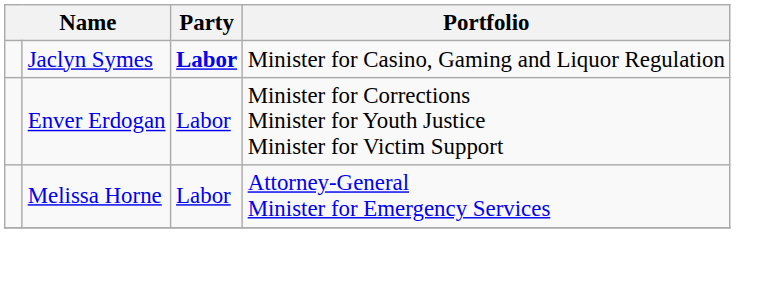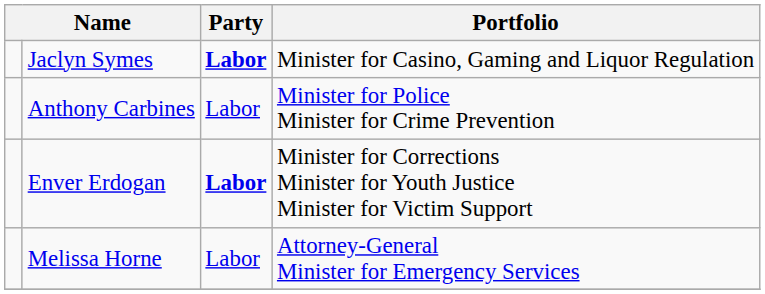+ row: (111, 108)
(203, 120) normal -> (236, 182) bold
